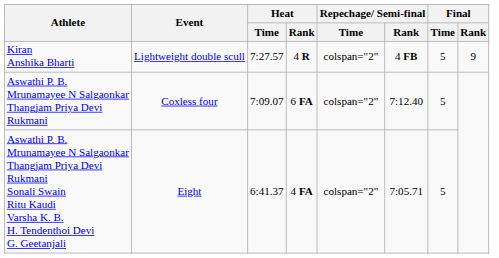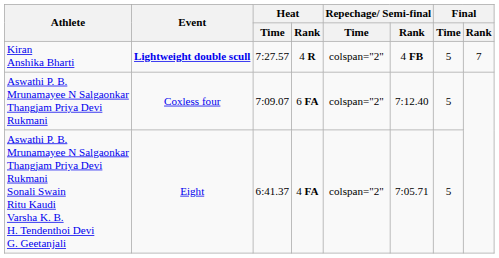(189, 57) normal -> (192, 57) bold
(473, 57) 9 -> (479, 57) 7
